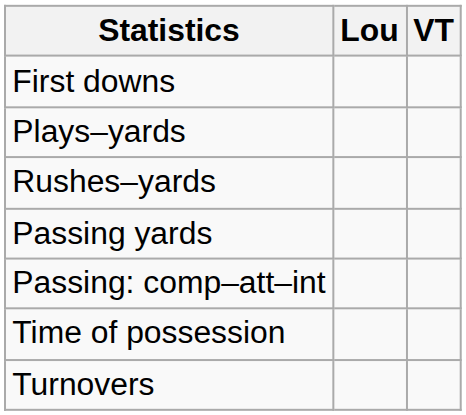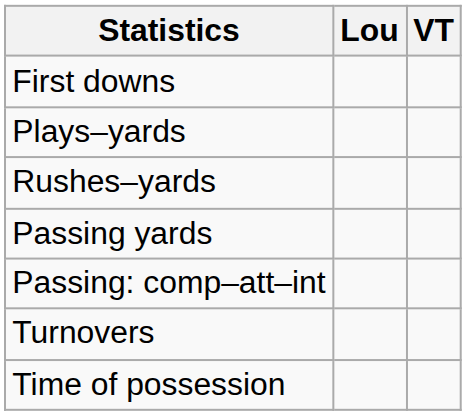rows swapped: (83, 384) <-> (149, 333)
